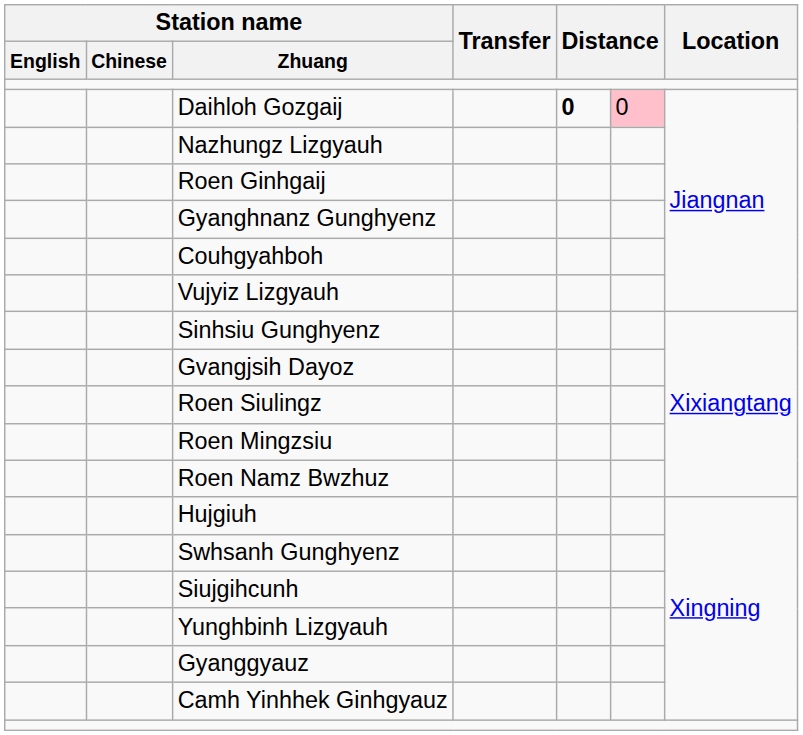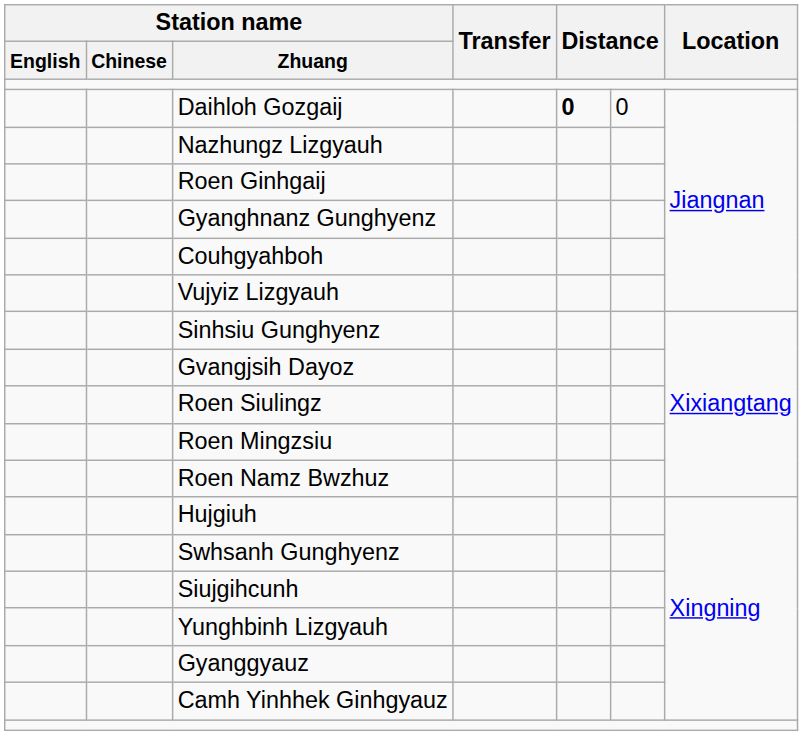(622, 107) pink background -> (622, 107) no background
